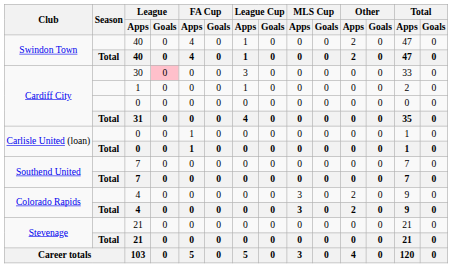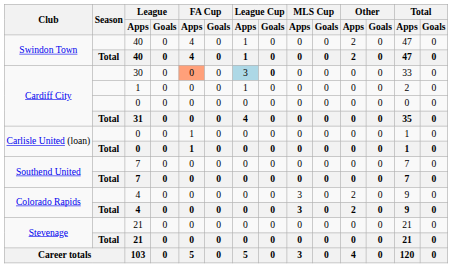(165, 73) pink background -> (165, 73) no background
(192, 73) no background -> (192, 73) lightsalmon background
(246, 73) no background -> (246, 73) lightblue background
(273, 73) normal -> (273, 73) bold
